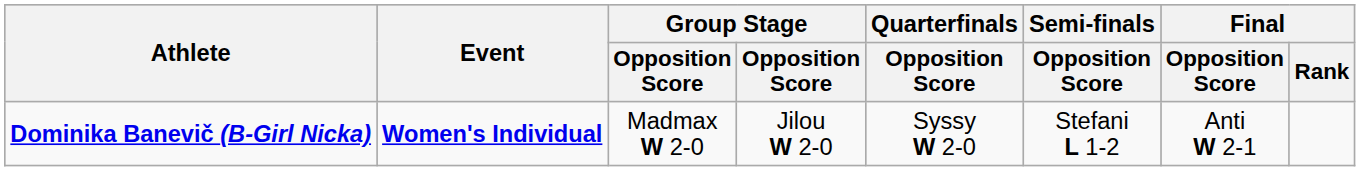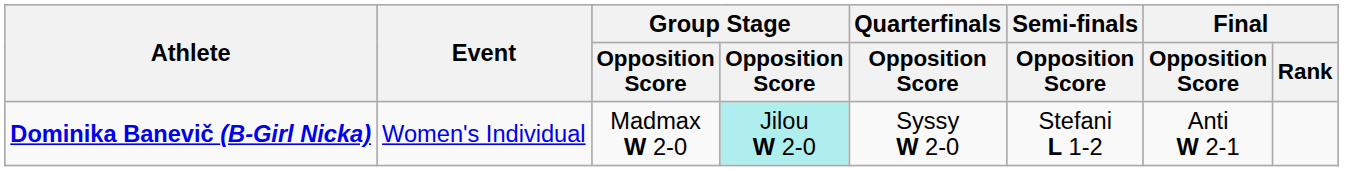(492, 134) bold -> (484, 134) normal
(801, 134) no background -> (784, 134) paleturquoise background
